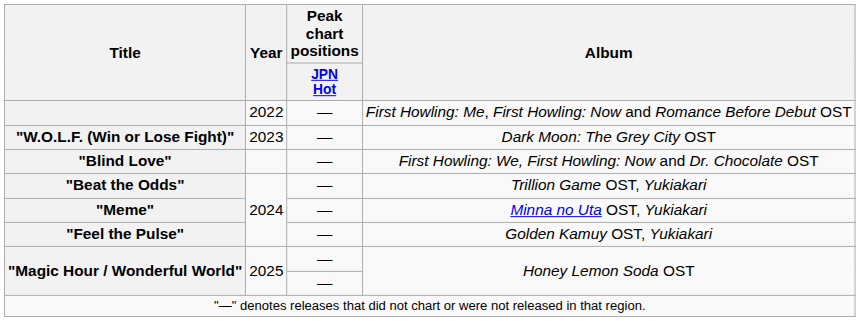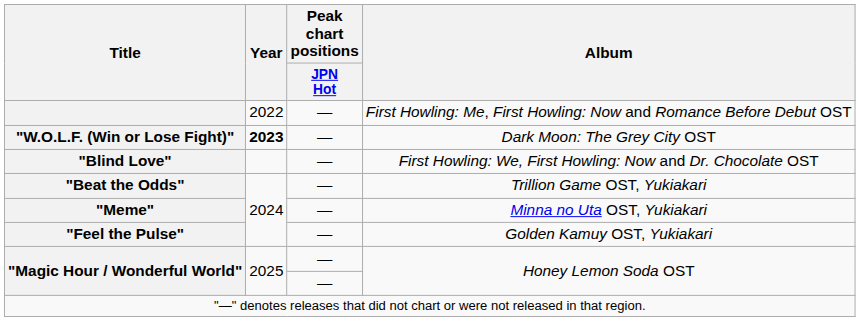(266, 137) normal -> (266, 137) bold
